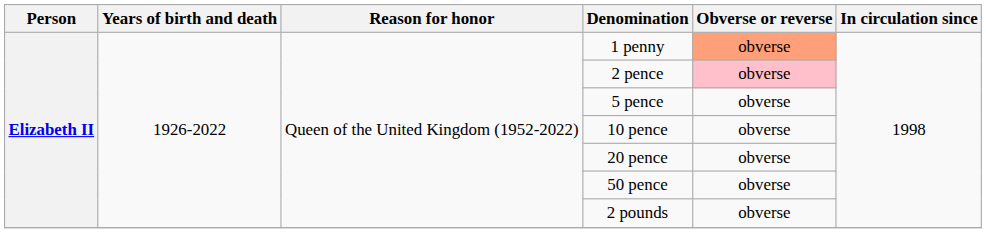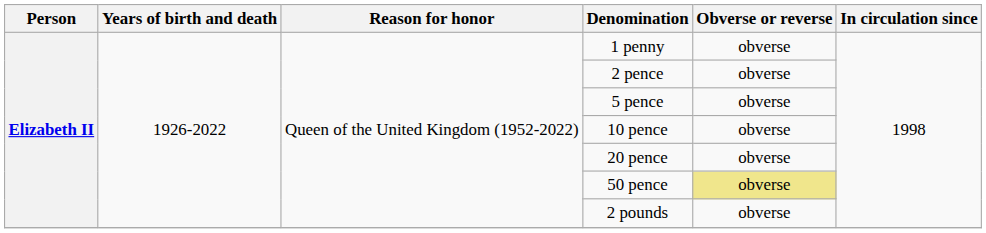(764, 46) lightsalmon background -> (764, 46) no background
(764, 74) pink background -> (764, 74) no background
(764, 185) no background -> (764, 185) khaki background
